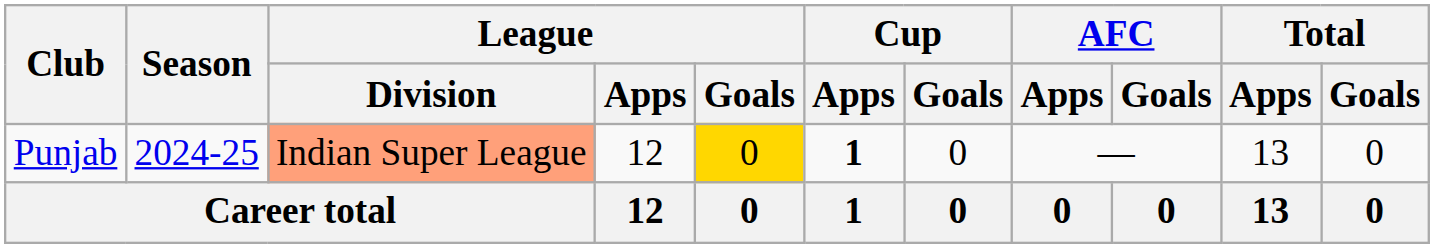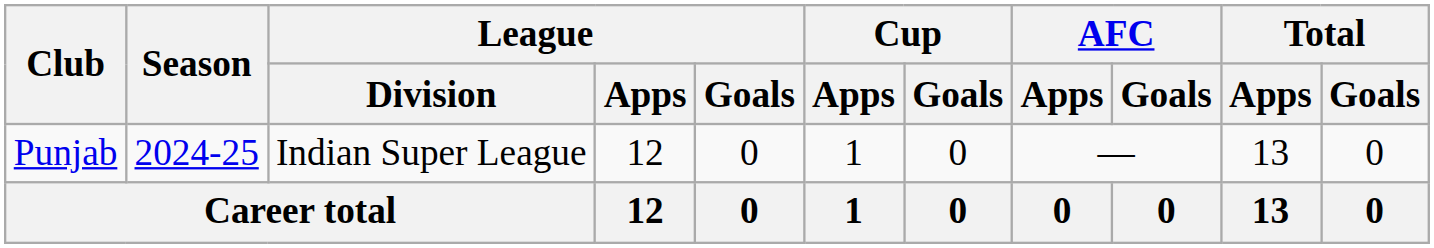(431, 152) lightsalmon background -> (431, 152) no background
(749, 152) gold background -> (749, 152) no background
(854, 152) bold -> (854, 152) normal
